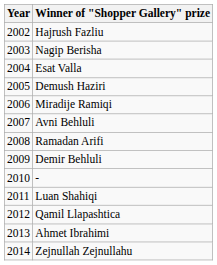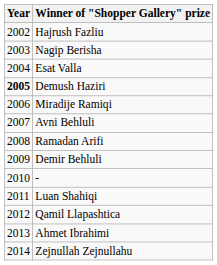(19, 86) normal -> (19, 86) bold
